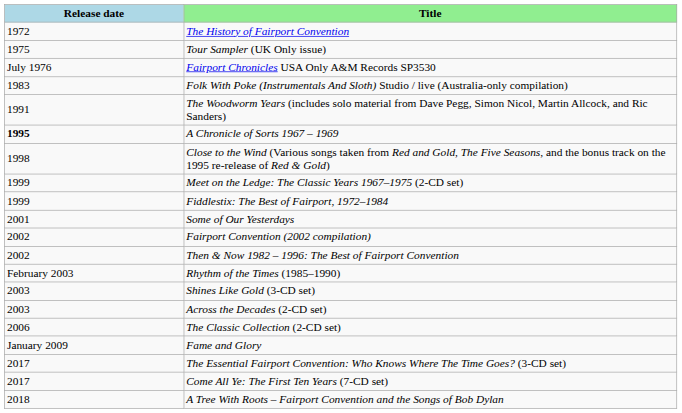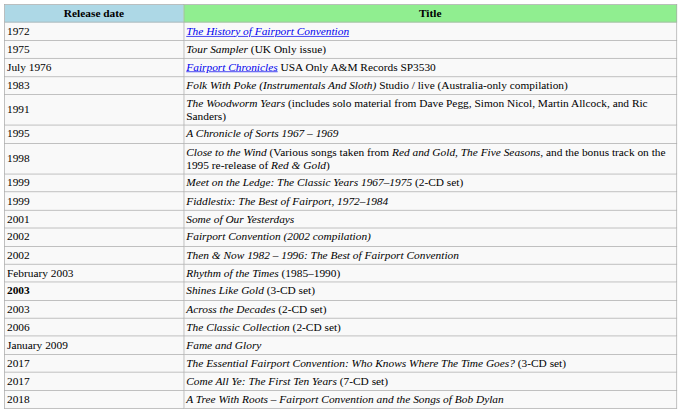(18, 134) bold -> (18, 134) normal
(18, 291) normal -> (18, 291) bold
